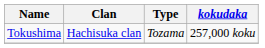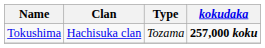(223, 33) normal -> (224, 33) bold
